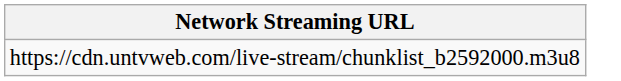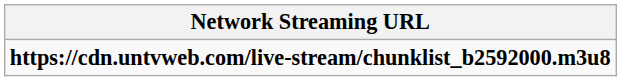(295, 57) normal -> (310, 57) bold
